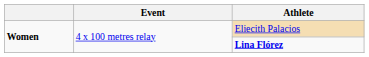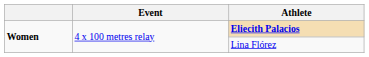(267, 29) normal -> (265, 29) bold
(259, 45) bold -> (254, 45) normal
